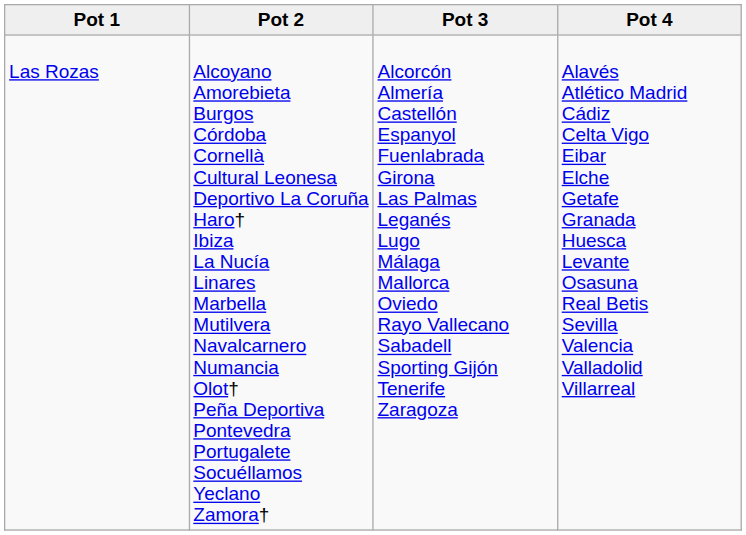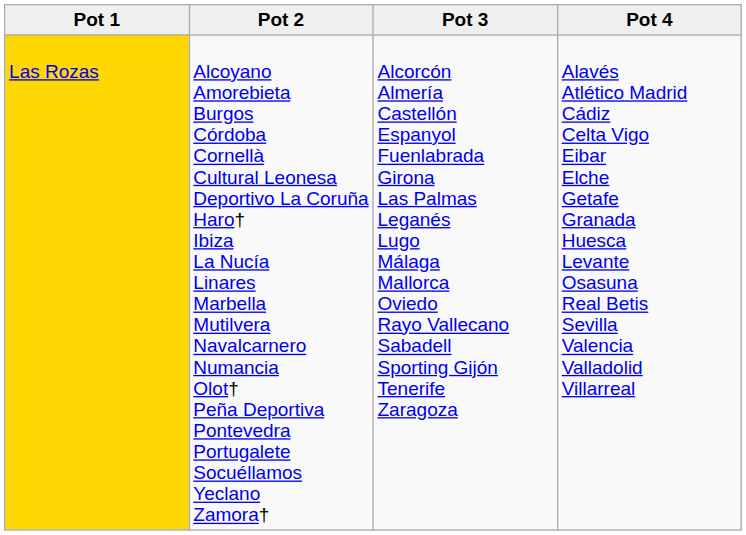(54, 71) no background -> (54, 71) gold background
